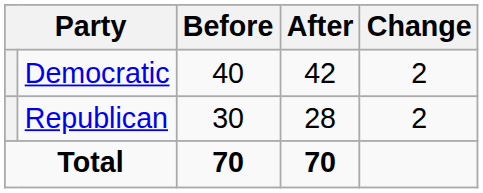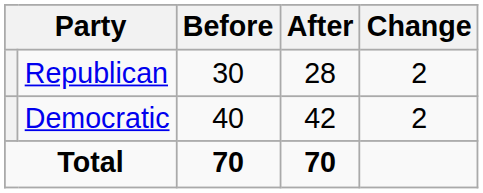rows swapped: (97, 72) <-> (96, 118)
